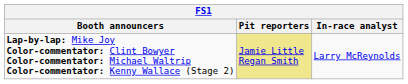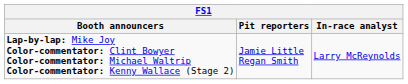(271, 56) khaki background -> (271, 56) no background
